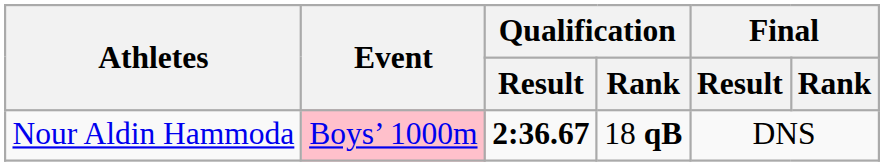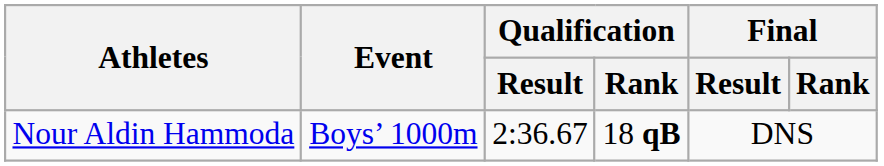(393, 134) pink background -> (393, 134) no background
(541, 134) bold -> (540, 134) normal
